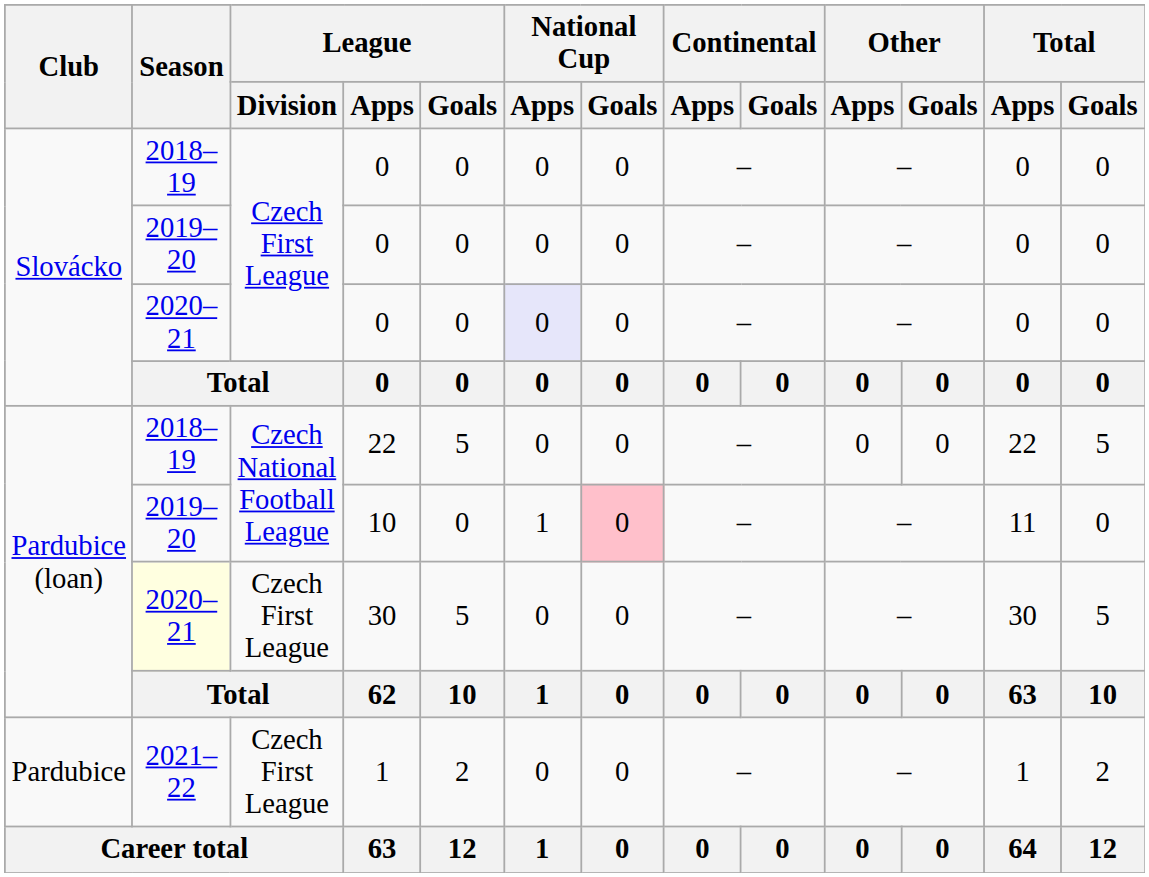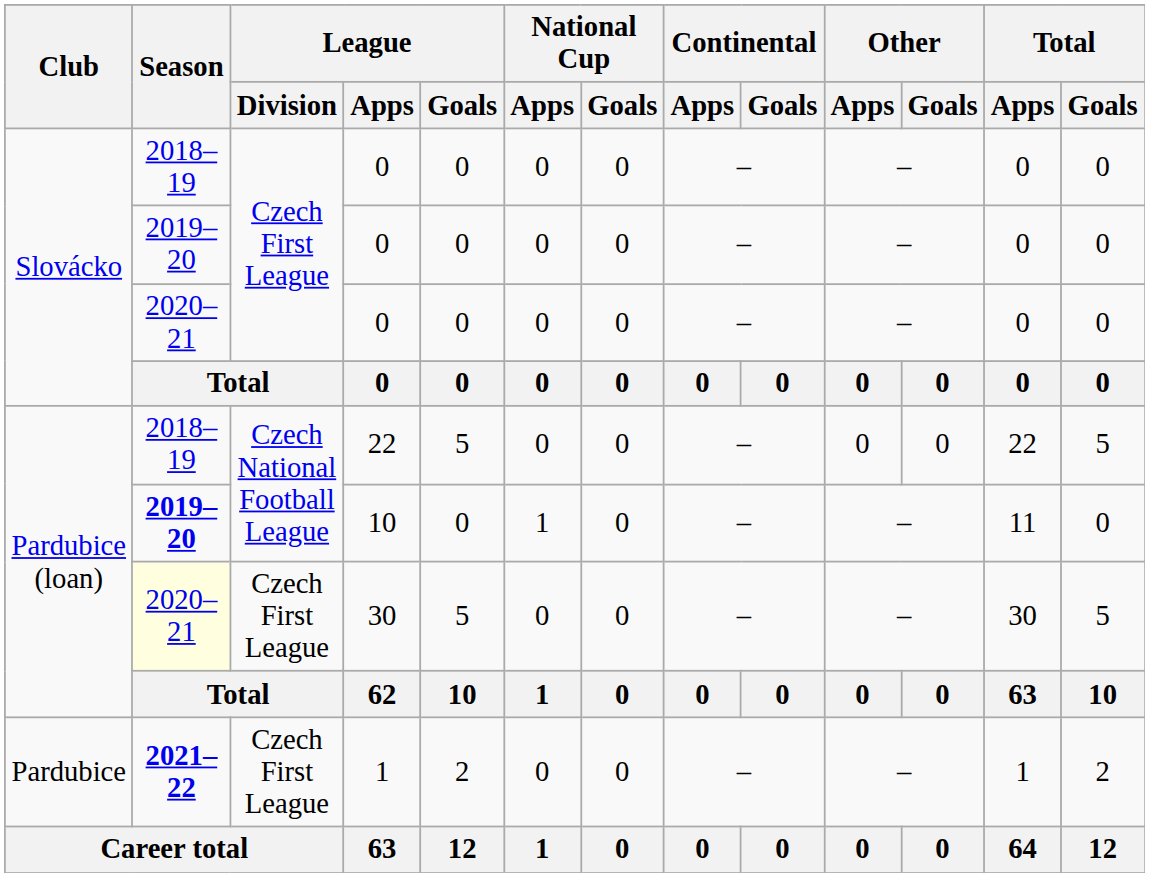(542, 321) lavender background -> (542, 321) no background
(181, 522) normal -> (181, 522) bold
(622, 522) pink background -> (622, 522) no background
(181, 771) normal -> (181, 771) bold
